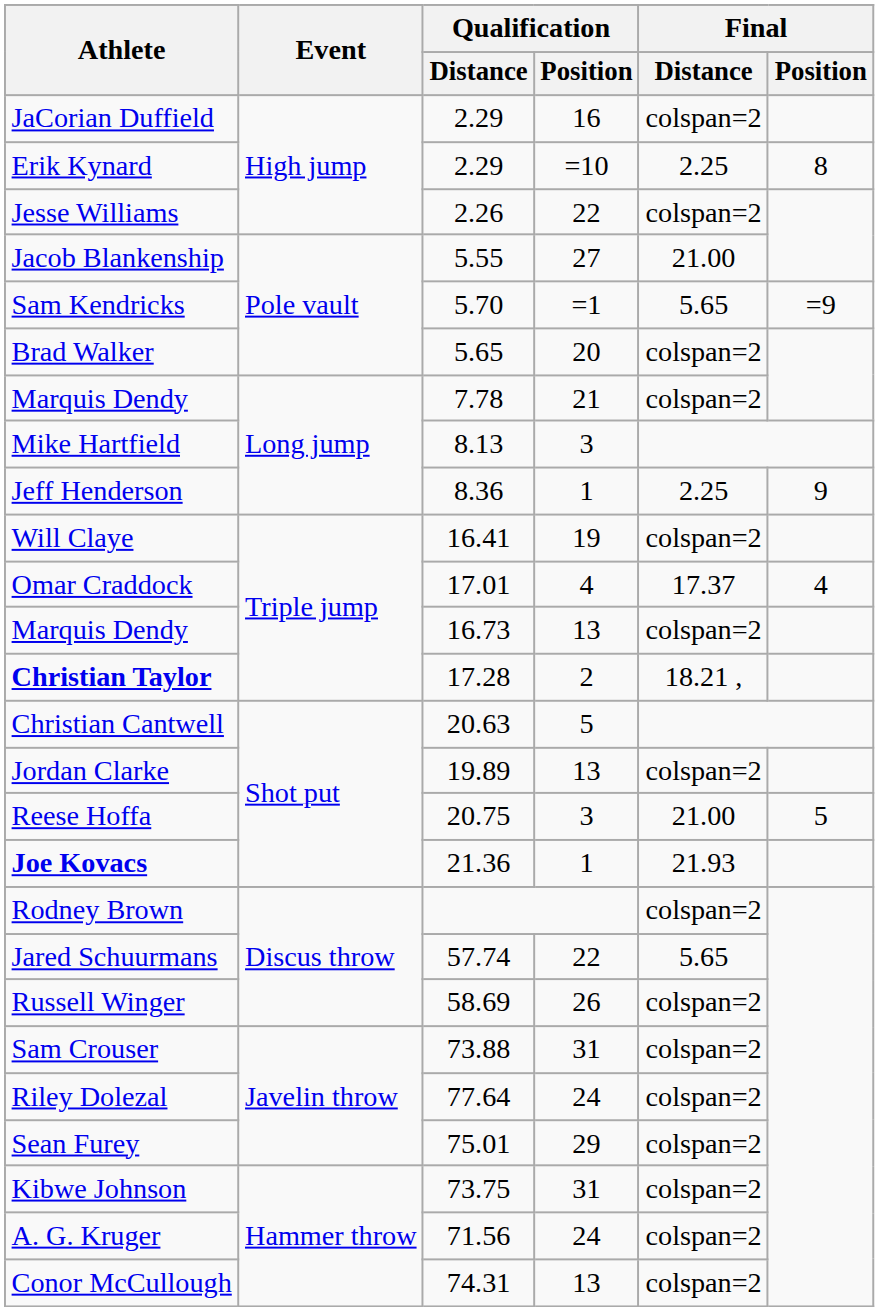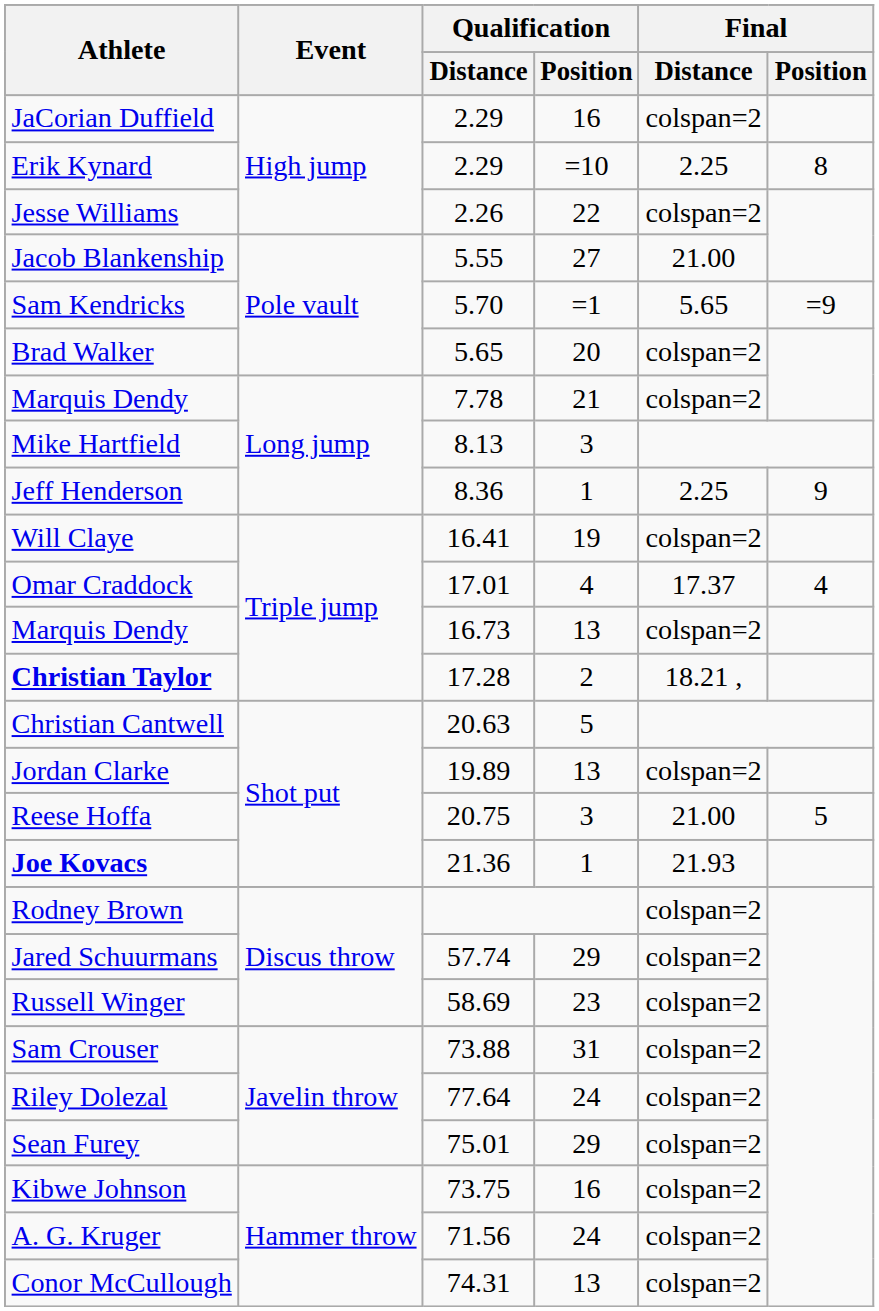(586, 956) 22 -> (586, 956) 29
(704, 956) 5.65 -> (704, 956) colspan=2
(586, 1003) 26 -> (586, 1003) 23
(586, 1189) 31 -> (586, 1189) 16
